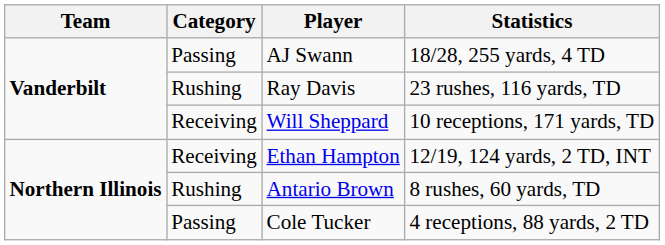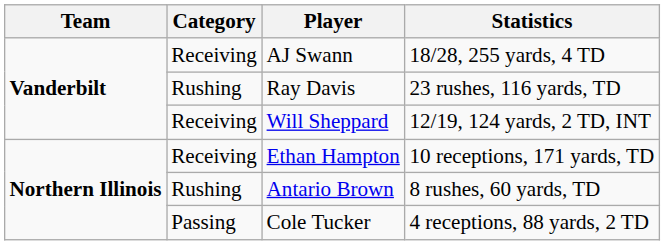(204, 54) Passing -> (214, 54) Receiving
(532, 121) 10 receptions, 171 yards, TD -> (530, 121) 12/19, 124 yards, 2 TD, INT
(530, 155) 12/19, 124 yards, 2 TD, INT -> (532, 155) 10 receptions, 171 yards, TD
